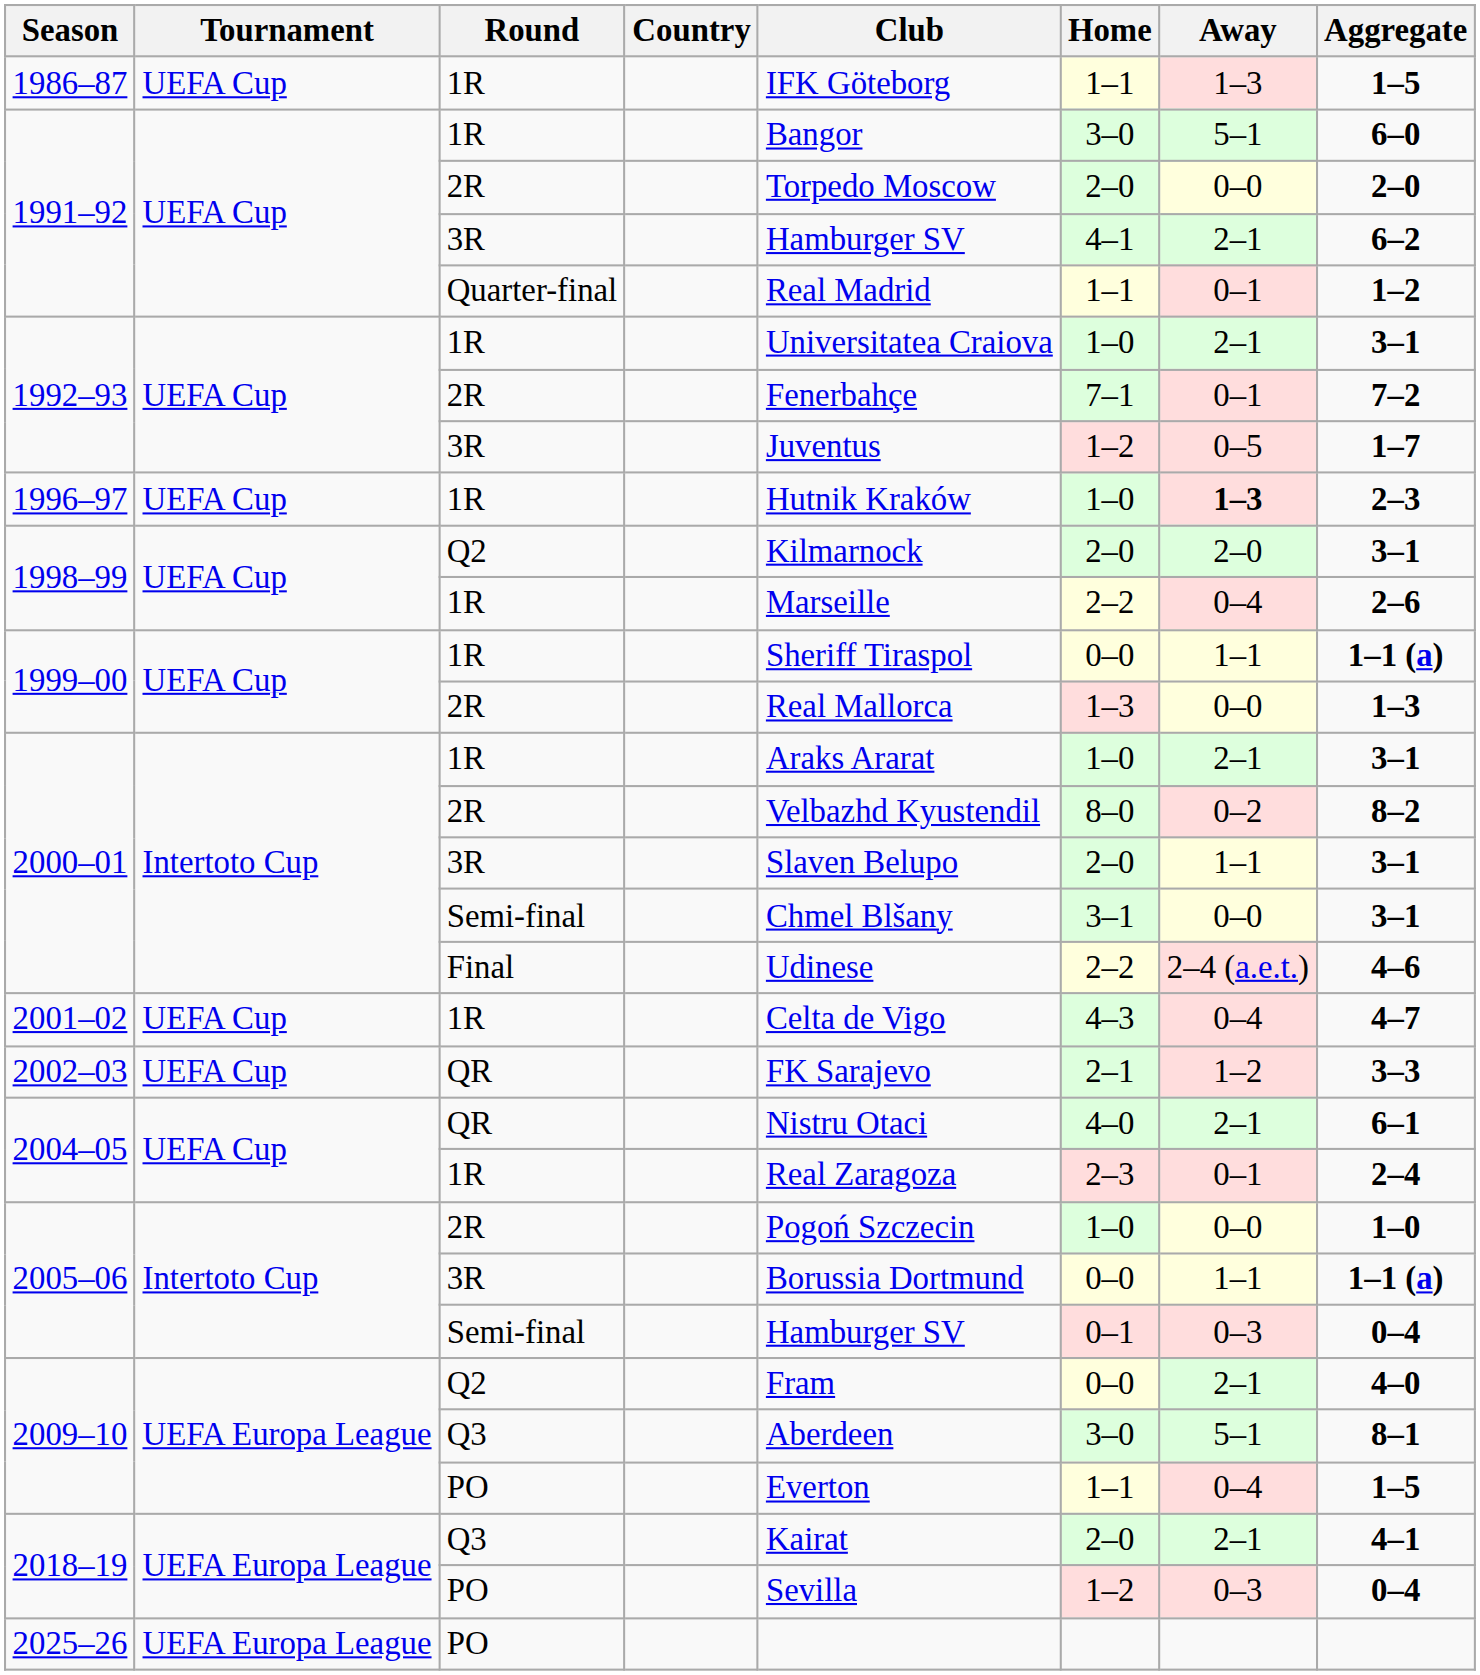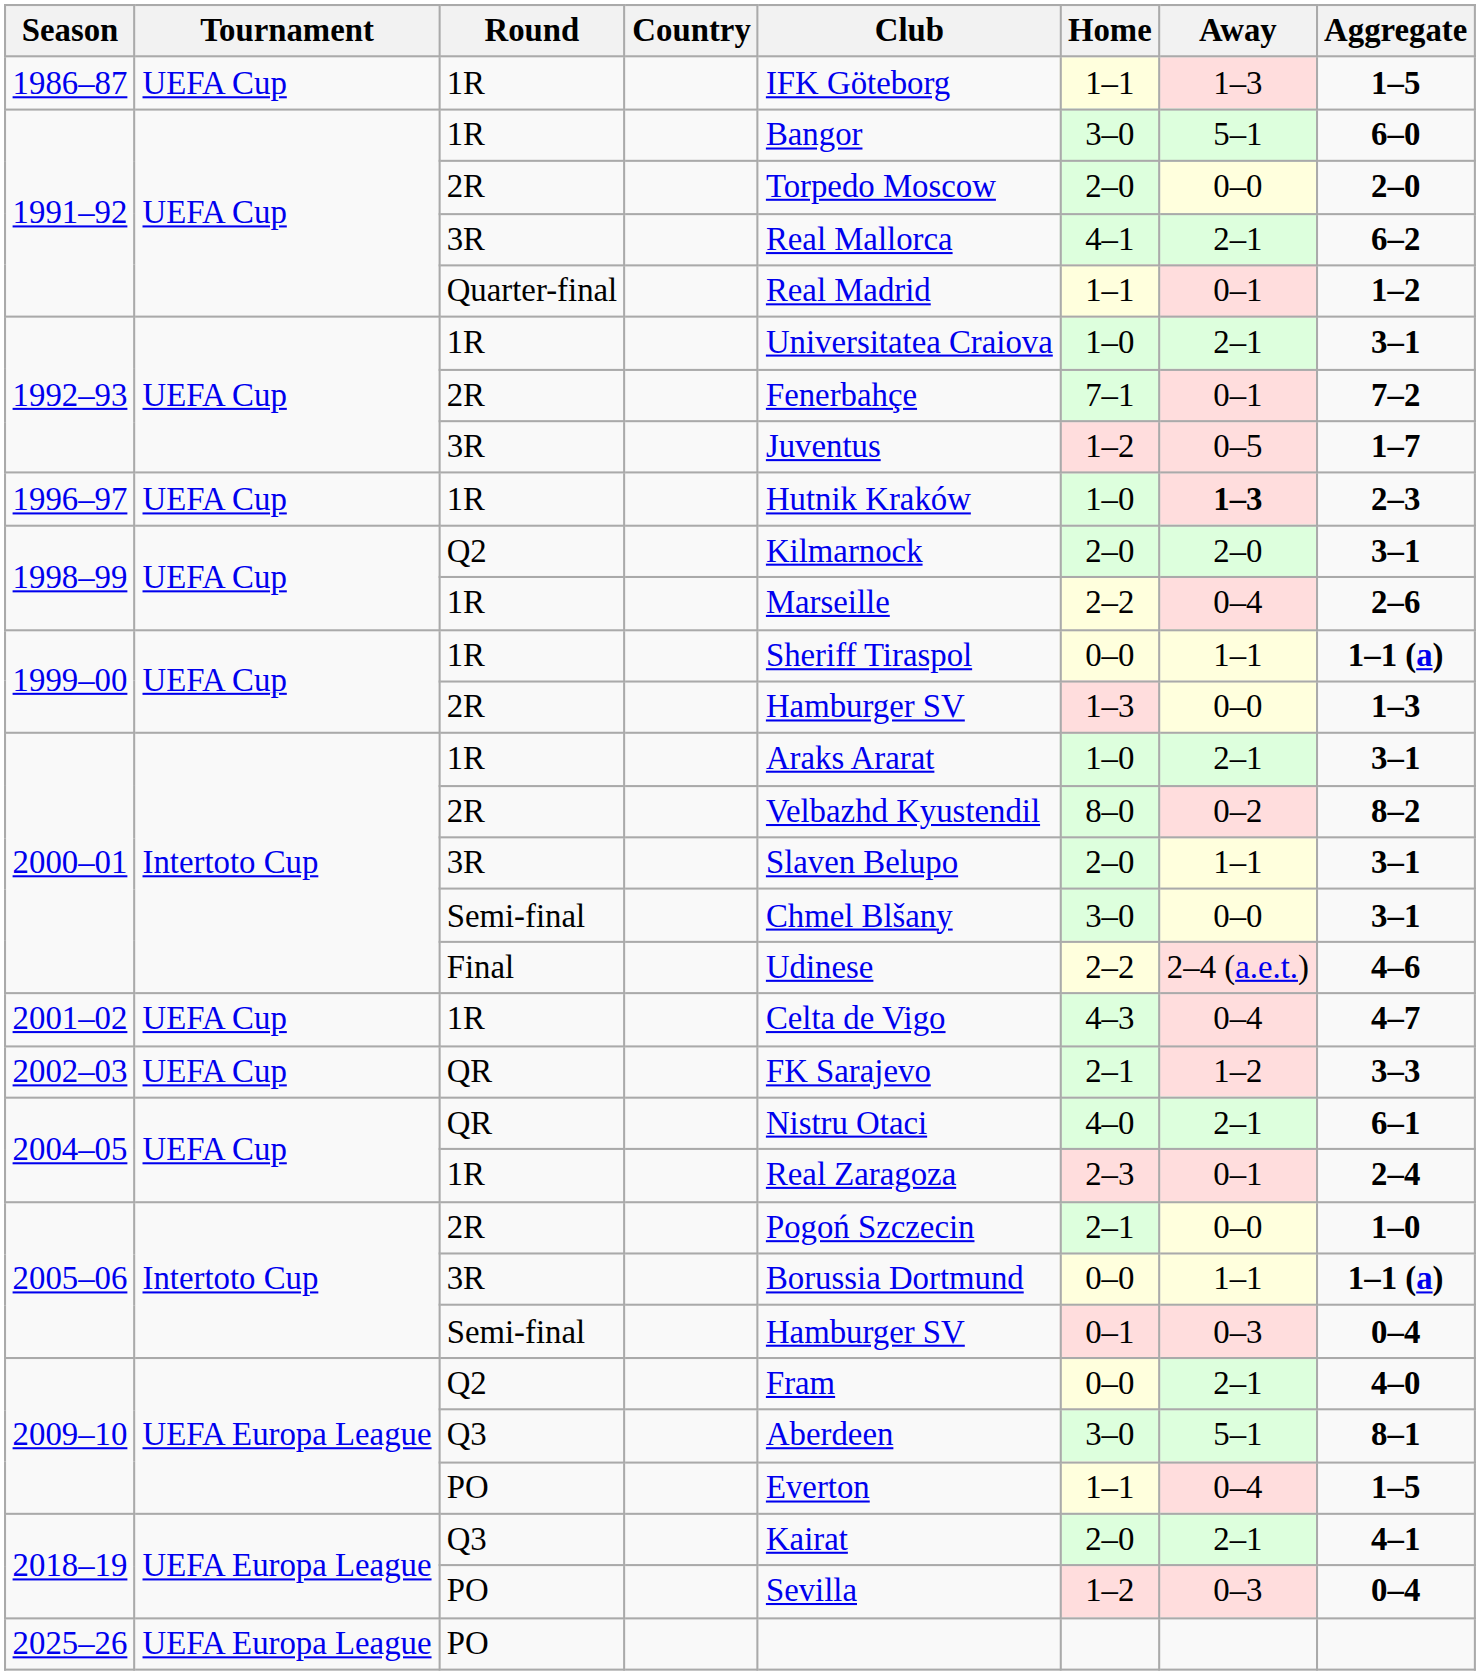(865, 238) Hamburger SV -> (859, 238) Real Mallorca
(859, 706) Real Mallorca -> (865, 706) Hamburger SV
(1110, 914) 3–1 -> (1110, 914) 3–0
(1110, 1226) 1–0 -> (1110, 1226) 2–1
